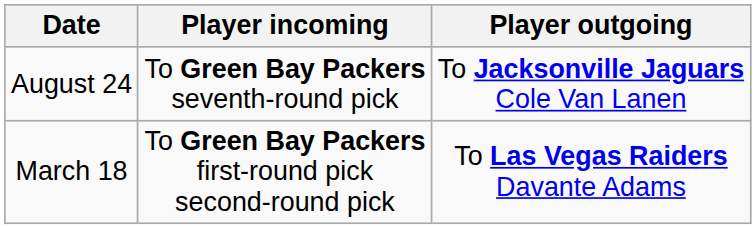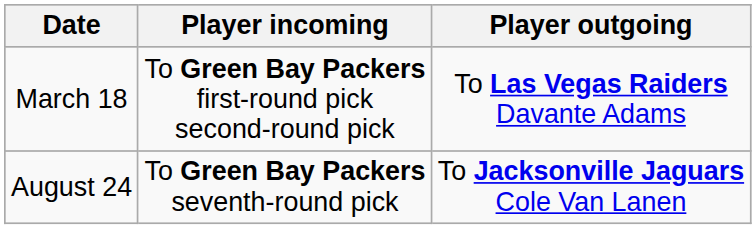rows swapped: (72, 171) <-> (72, 83)
